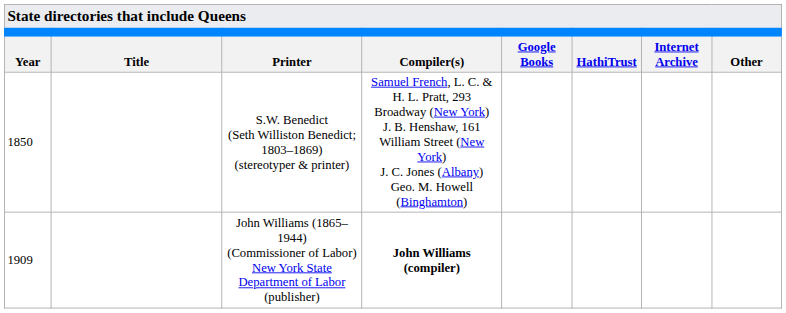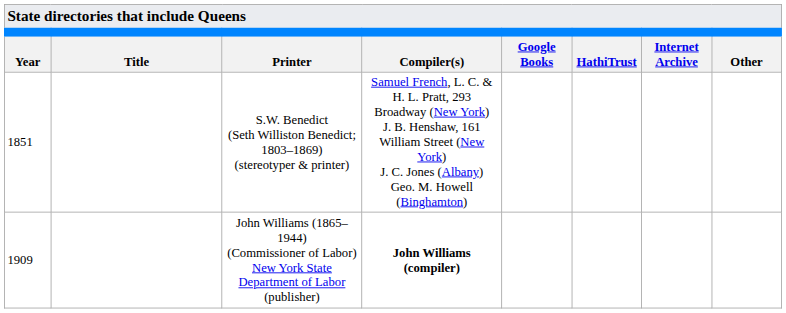(20, 142) 1850 -> (20, 142) 1851
